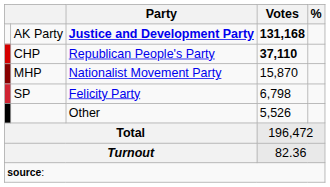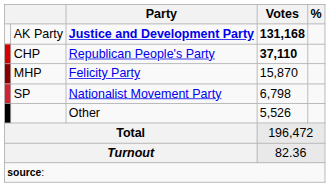(145, 73) Nationalist Movement Party -> (105, 73) Felicity Party
(105, 93) Felicity Party -> (145, 93) Nationalist Movement Party
